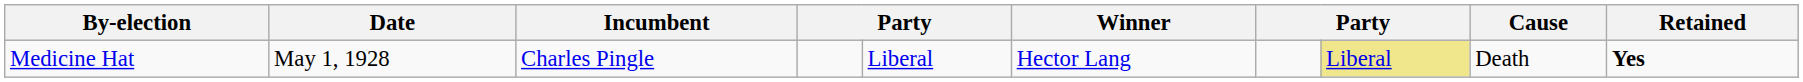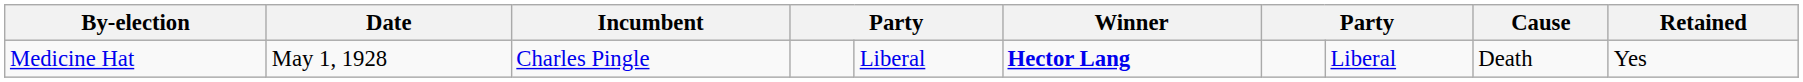(1074, 58) normal -> (1069, 58) bold
(1359, 58) khaki background -> (1363, 58) no background
(1628, 58) bold -> (1630, 58) normal
